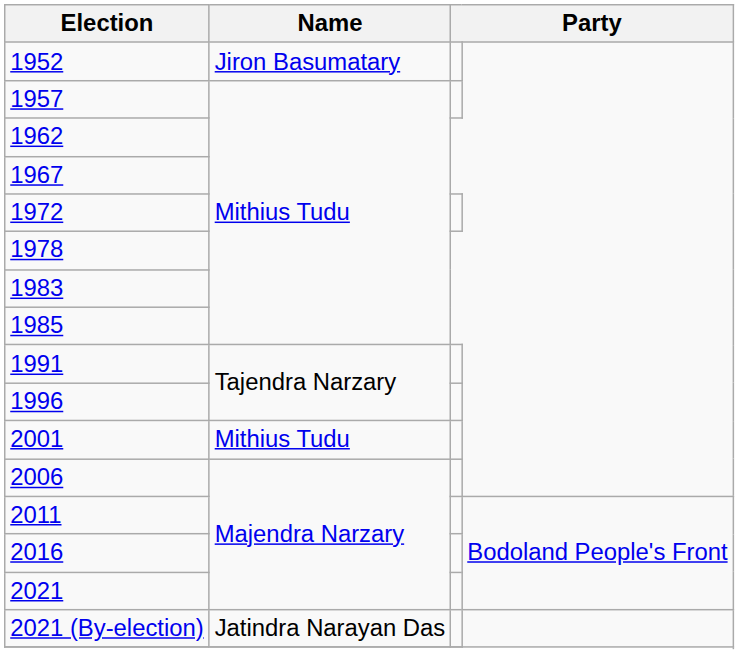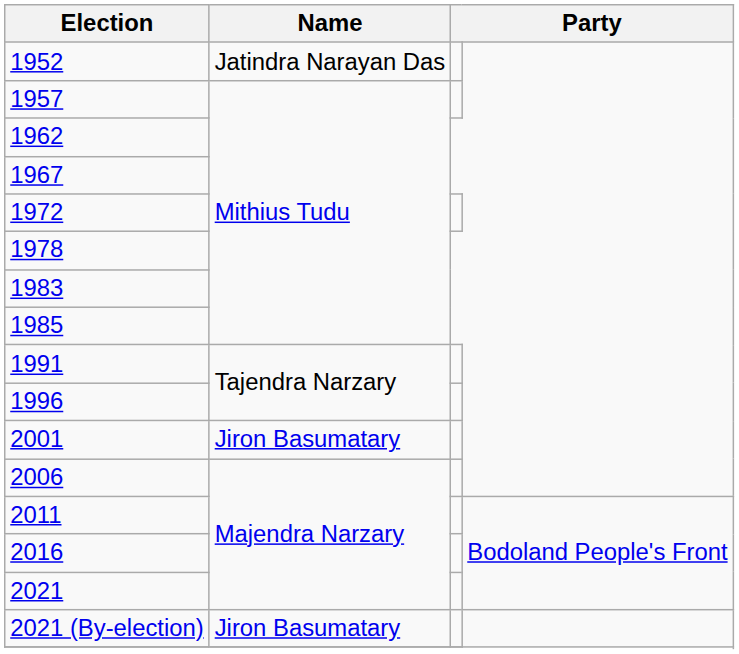(307, 61) Jiron Basumatary -> (330, 61) Jatindra Narayan Das
(282, 439) Mithius Tudu -> (307, 439) Jiron Basumatary
(330, 628) Jatindra Narayan Das -> (307, 628) Jiron Basumatary
